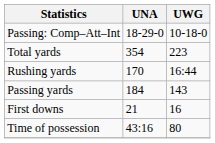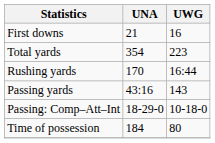rows swapped: (35, 109) <-> (64, 33)
(135, 90) 184 -> (139, 90) 43:16
(139, 128) 43:16 -> (135, 128) 184
